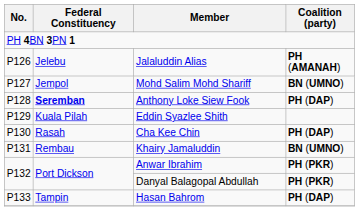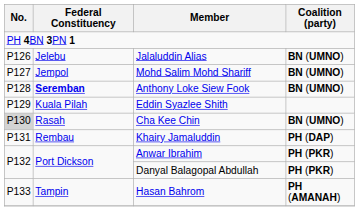(314, 62) PH (AMANAH) -> (316, 56) BN (UMNO)
(311, 100) PH (DAP) -> (316, 89) BN (UMNO)
(19, 133) no background -> (19, 121) lightgrey background
(311, 133) PH (DAP) -> (316, 121) BN (UMNO)
(316, 149) BN (UMNO) -> (311, 137) PH (DAP)
(311, 198) PH (DAP) -> (314, 192) PH (AMANAH)
